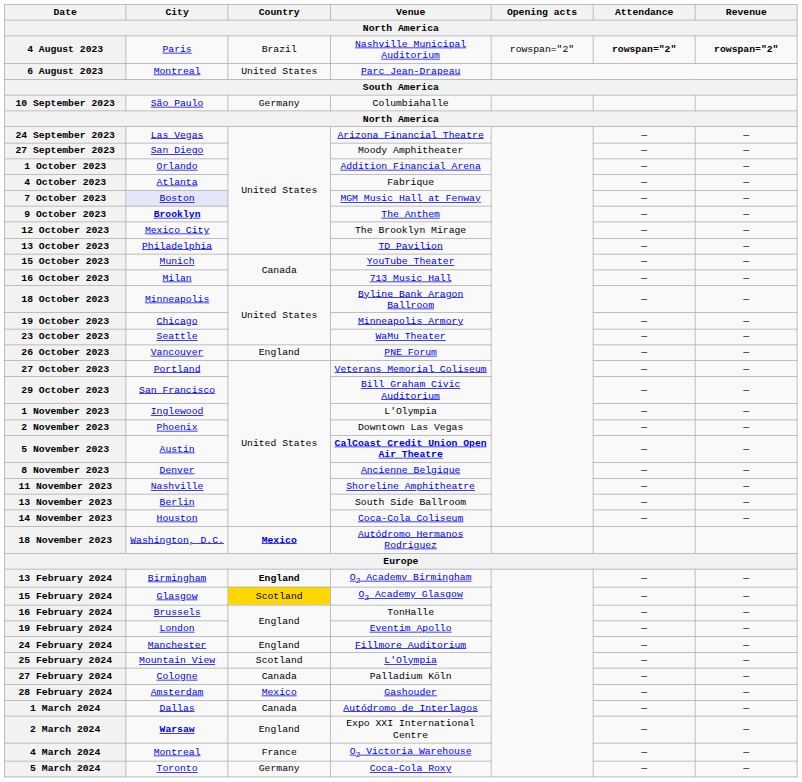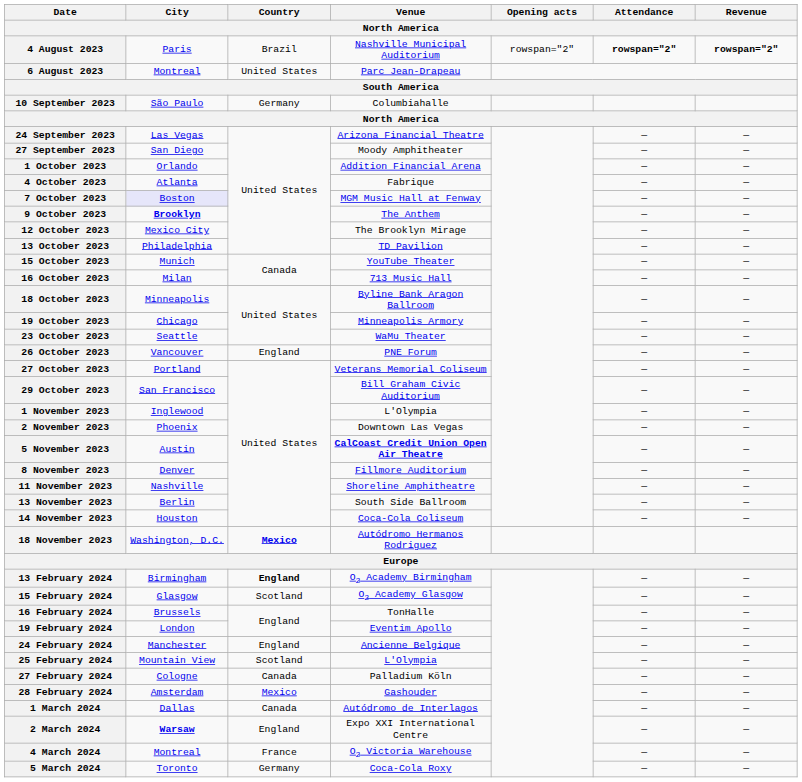(411, 470) Ancienne Belgique -> (411, 470) Fillmore Auditorium
(279, 596) gold background -> (279, 596) no background
(411, 645) Fillmore Auditorium -> (411, 645) Ancienne Belgique
